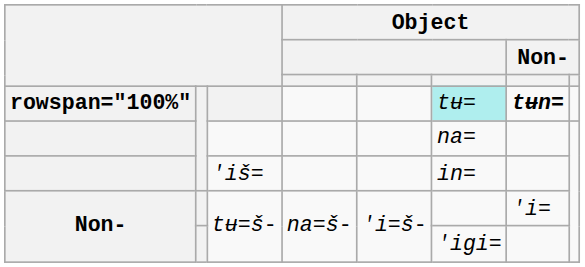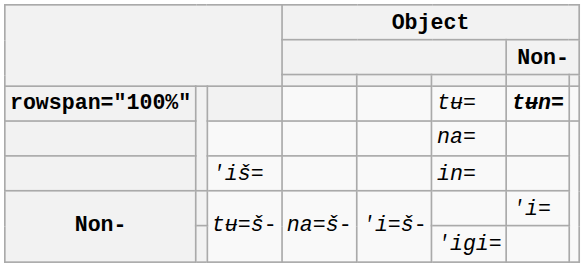(456, 103) paleturquoise background -> (456, 103) no background
